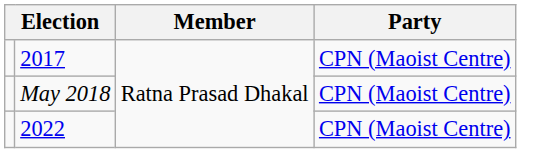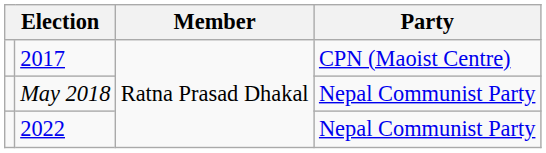(415, 93) CPN (Maoist Centre) -> (427, 93) Nepal Communist Party
(415, 128) CPN (Maoist Centre) -> (427, 128) Nepal Communist Party
